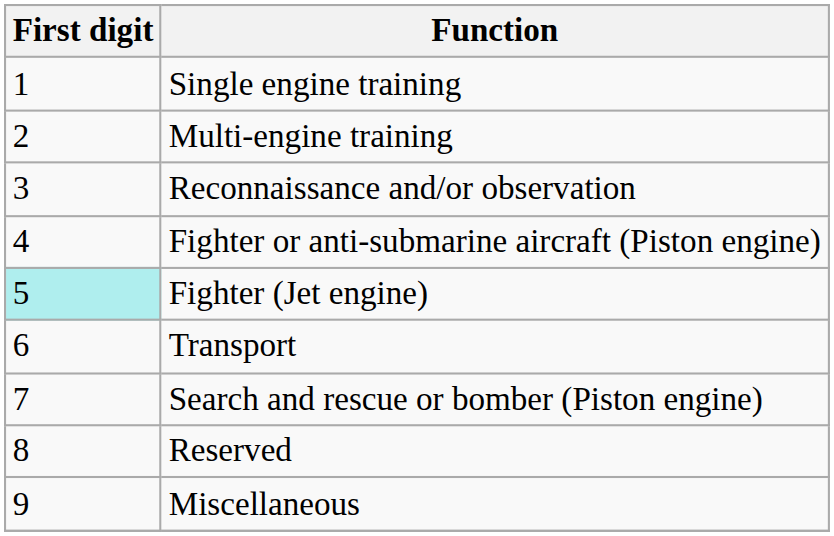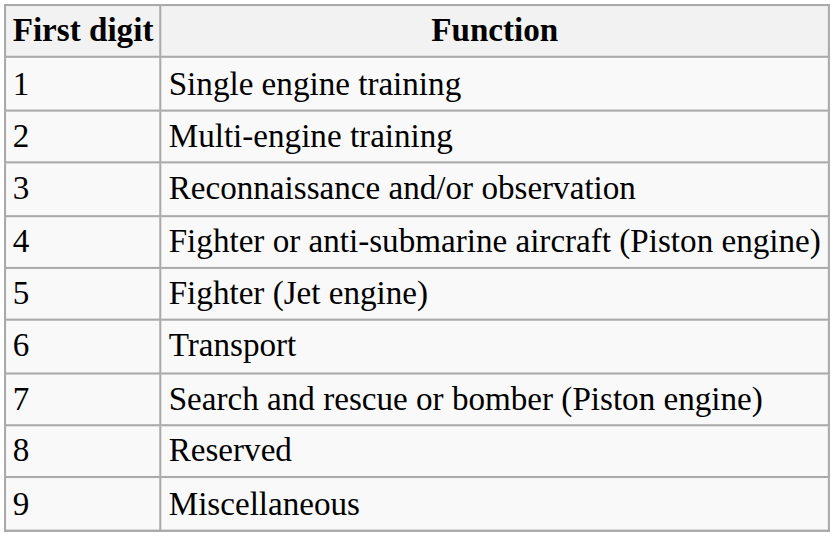(21, 293) paleturquoise background -> (21, 293) no background
